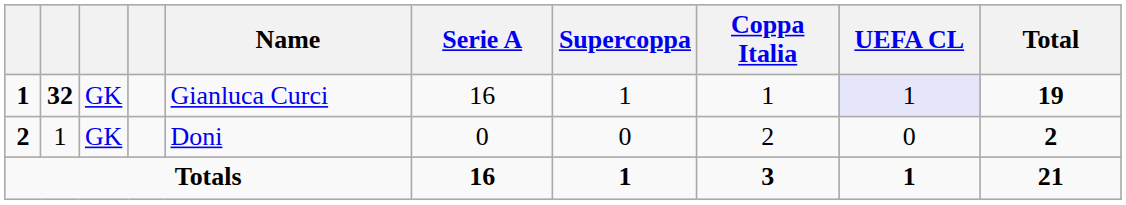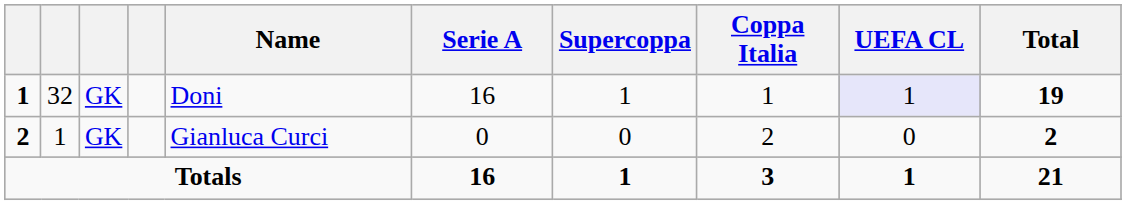(60, 95) bold -> (60, 95) normal
(249, 95) Gianluca Curci -> (196, 95) Doni
(196, 136) Doni -> (249, 136) Gianluca Curci
